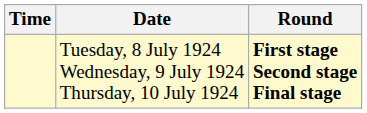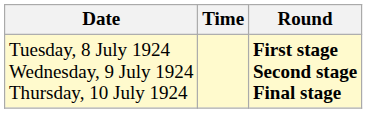columns swapped: (152, 19) <-> (30, 19)
